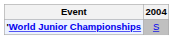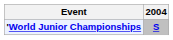(156, 27) normal -> (156, 27) bold
